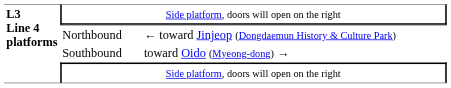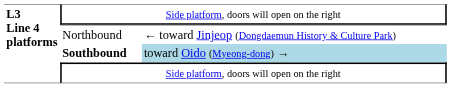(92, 53) normal -> (94, 53) bold
(217, 53) no background -> (217, 53) lightblue background
